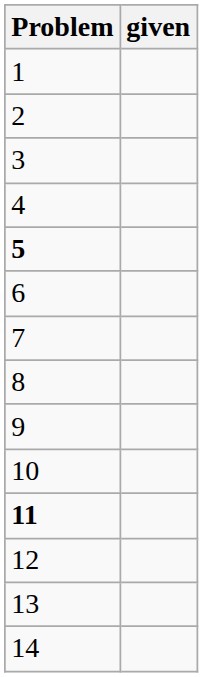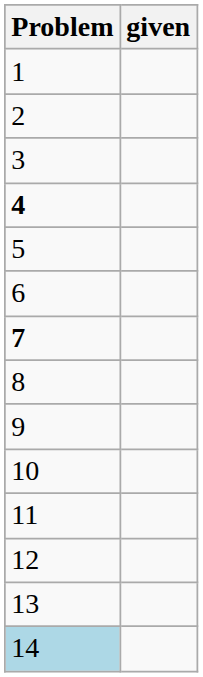(18, 204) normal -> (18, 204) bold
(18, 248) bold -> (18, 248) normal
(18, 337) normal -> (18, 337) bold
(25, 515) bold -> (25, 515) normal
(25, 648) no background -> (25, 648) lightblue background
